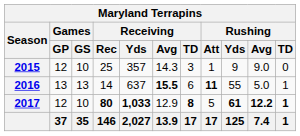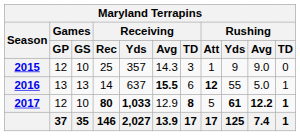(211, 85) 11 -> (211, 85) 12
